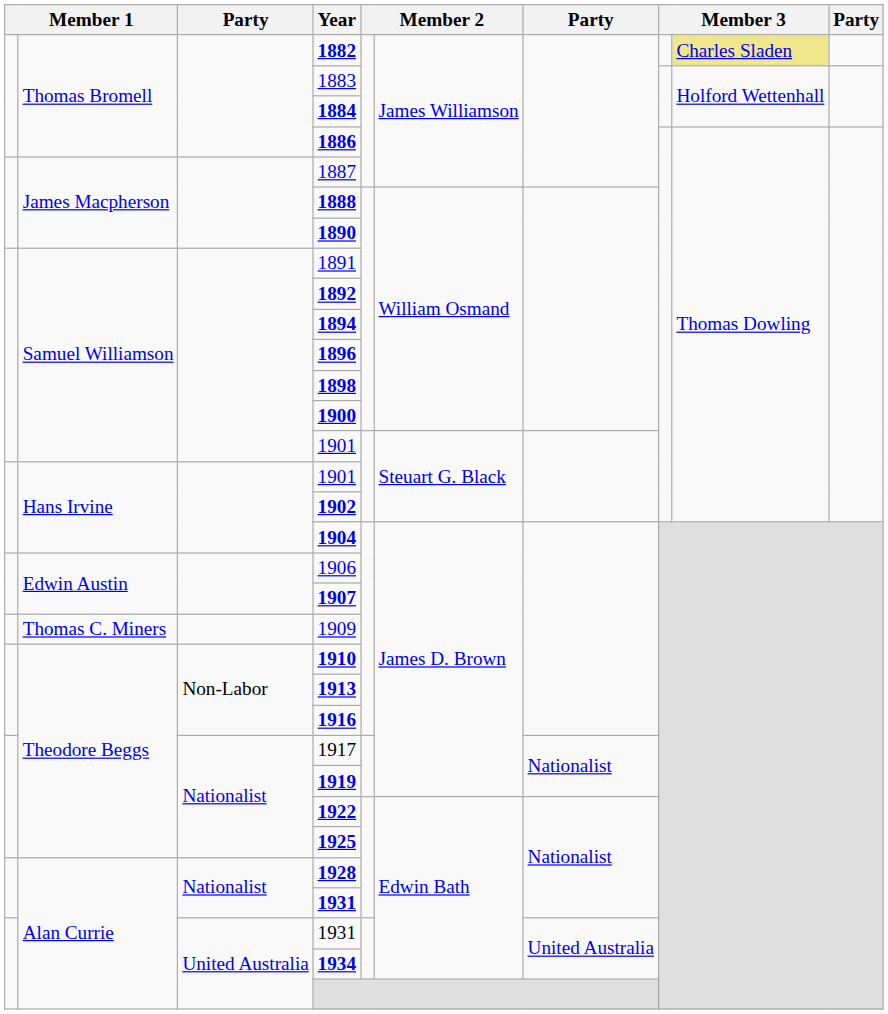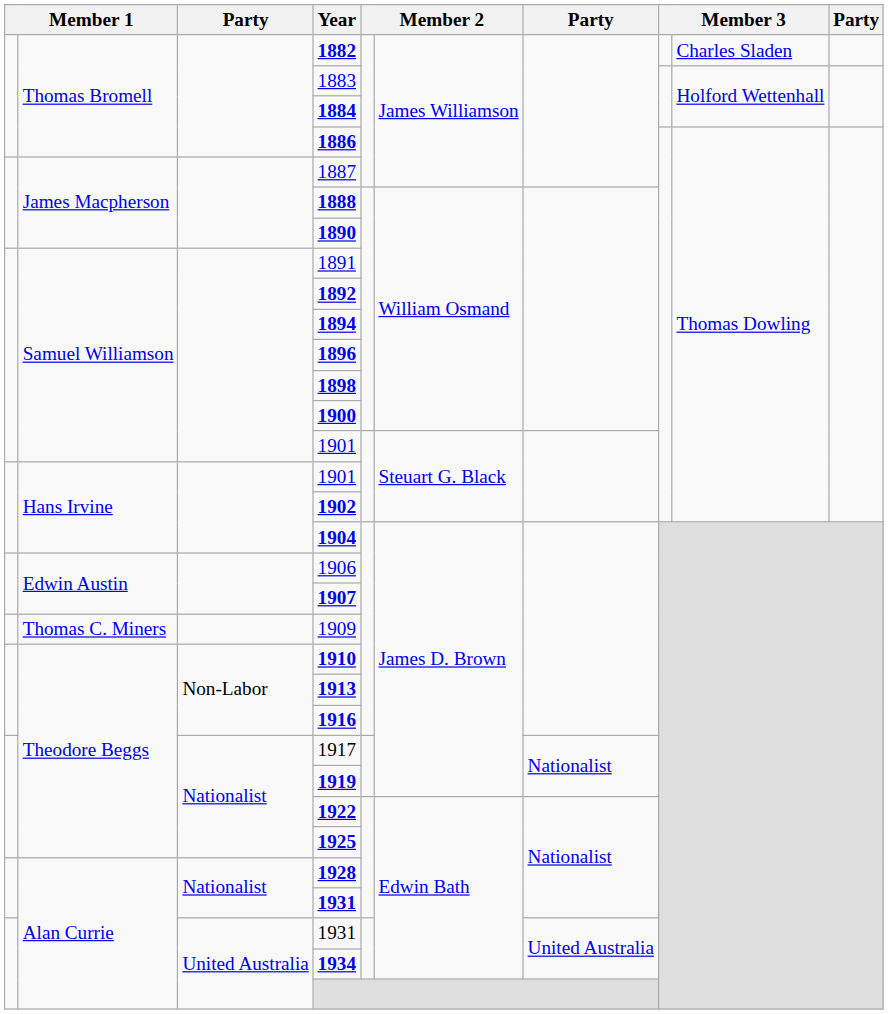(734, 50) khaki background -> (734, 50) no background
